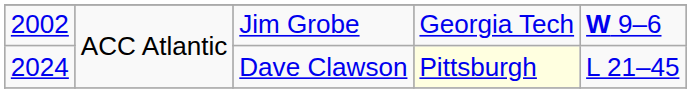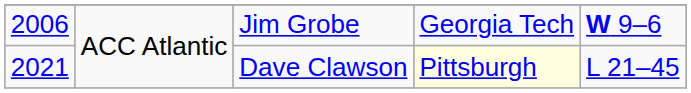(40, 25) 2002 -> (40, 25) 2006
(40, 66) 2024 -> (40, 66) 2021
